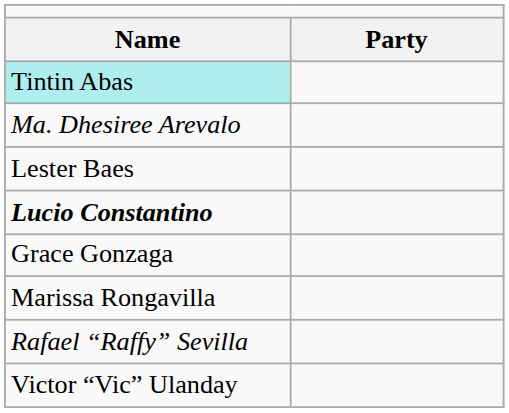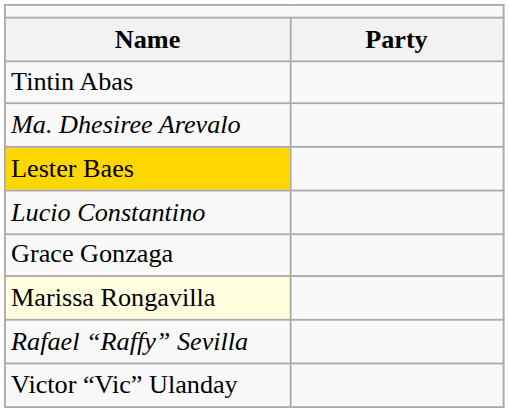(72, 82) paleturquoise background -> (72, 82) no background
(73, 168) no background -> (73, 168) gold background
(112, 211) bold -> (108, 211) normal
(113, 298) no background -> (113, 298) lightyellow background
